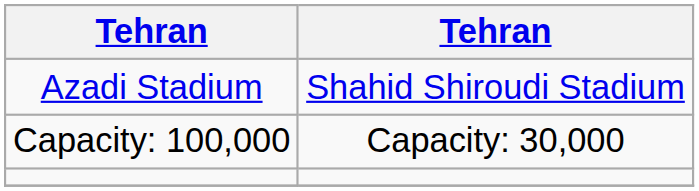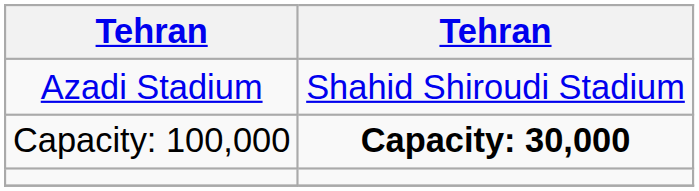(495, 140) normal -> (495, 140) bold
